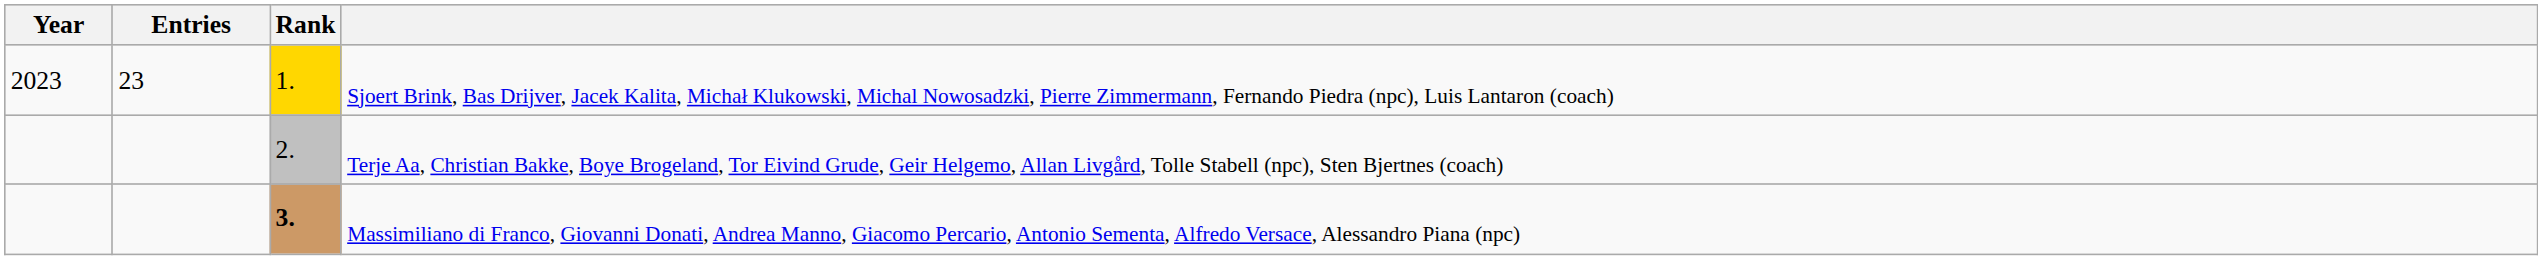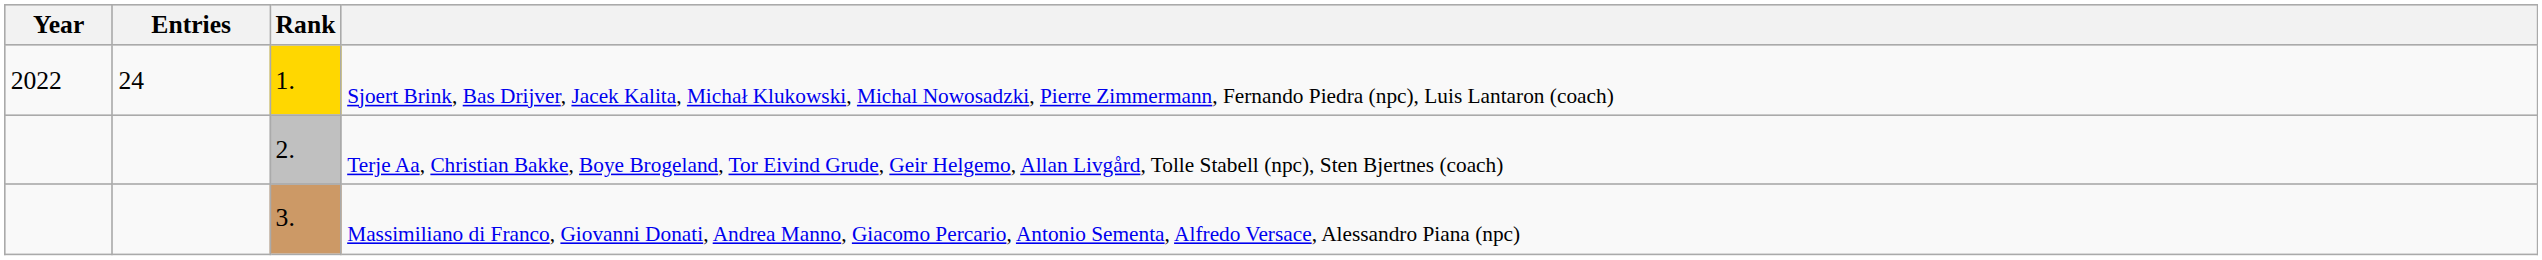(43, 79) 2023 -> (43, 79) 2022
(131, 79) 23 -> (131, 79) 24
(285, 218) bold -> (285, 218) normal
